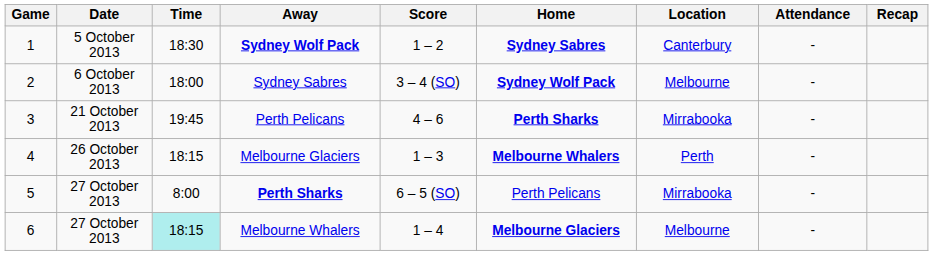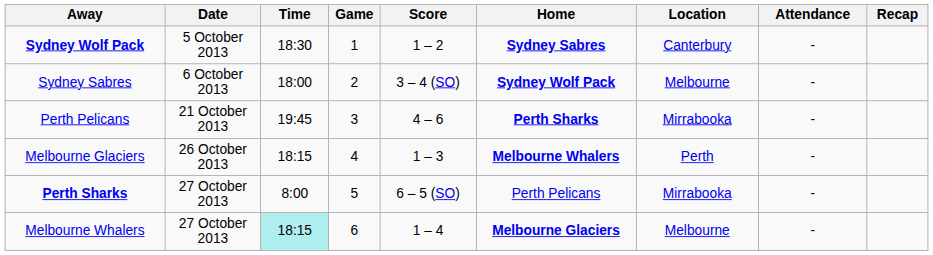columns swapped: (31, 15) <-> (300, 15)
